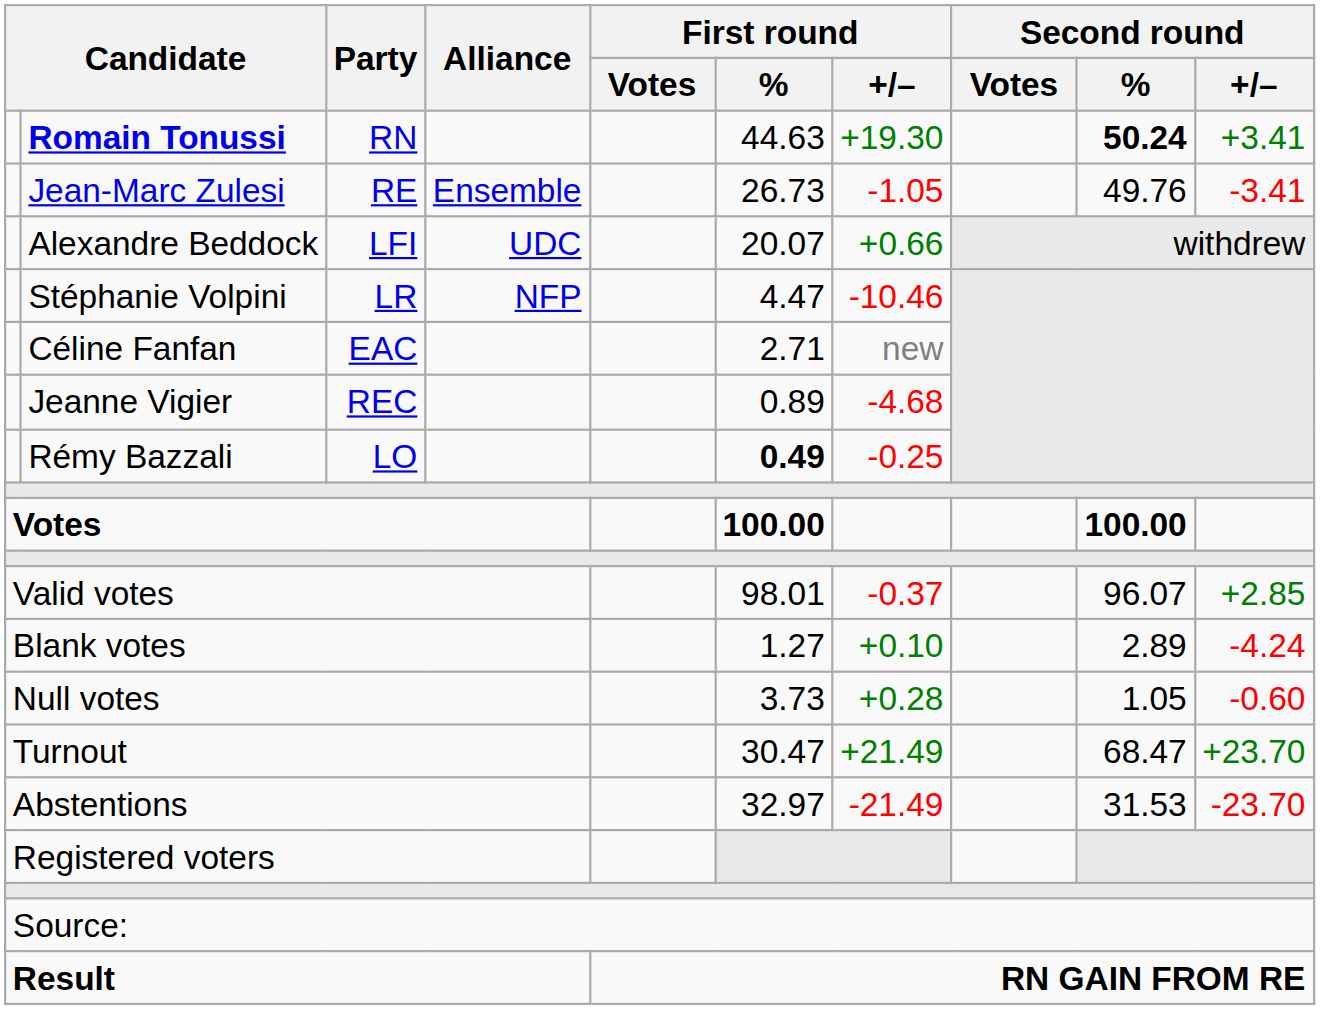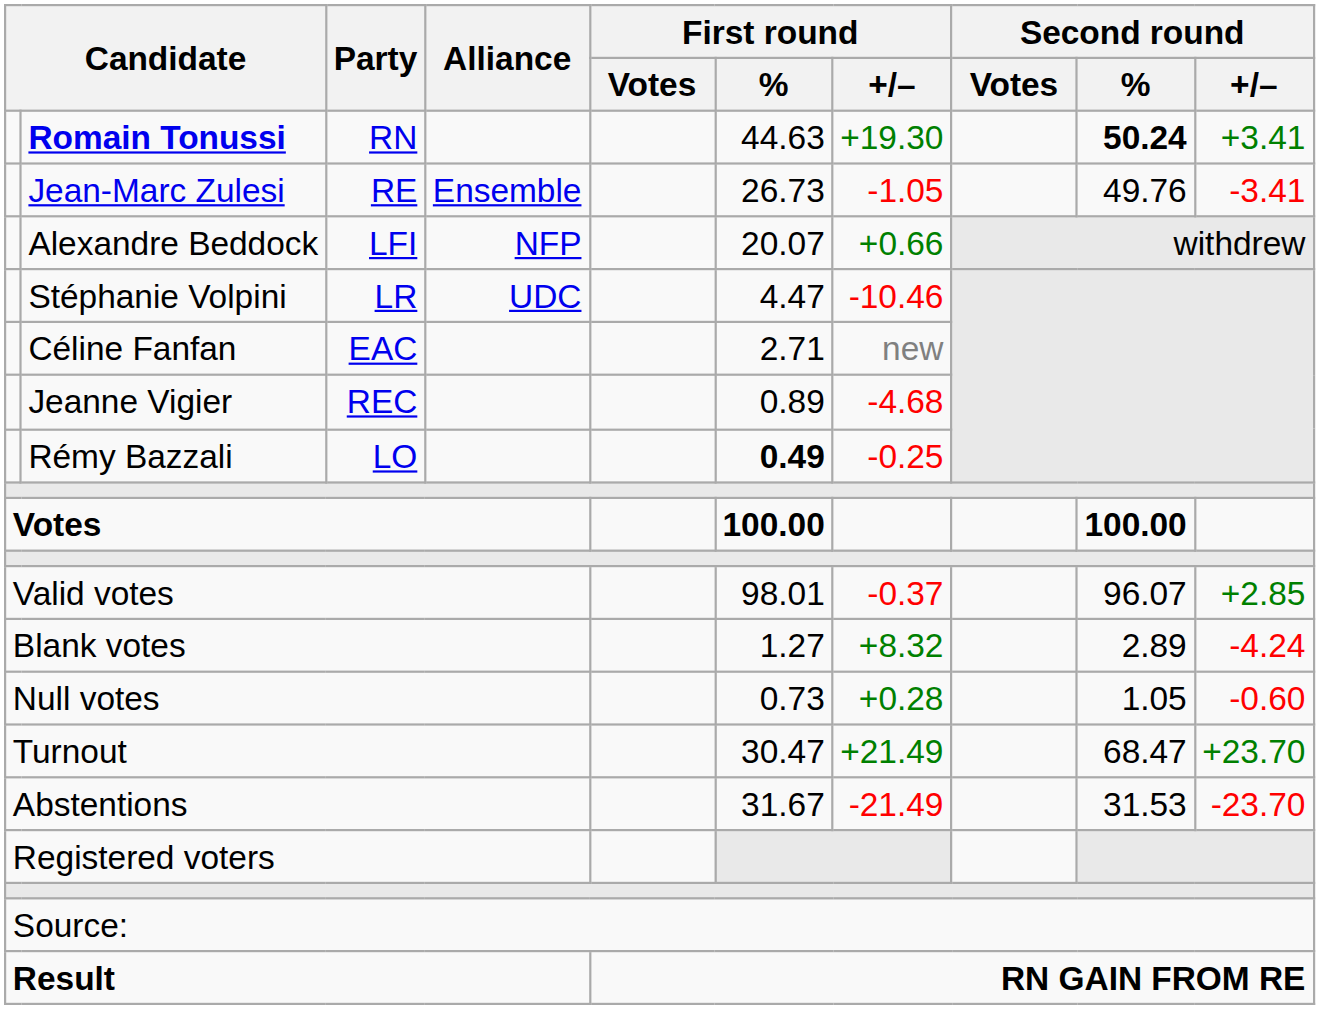(545, 244) UDC -> (548, 244) NFP
(548, 296) NFP -> (545, 296) UDC
(901, 645) +0.10 -> (901, 645) +8.32
(792, 698) 3.73 -> (792, 698) 0.73
(783, 804) 32.97 -> (783, 804) 31.67
